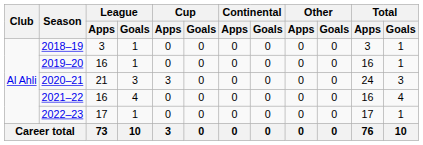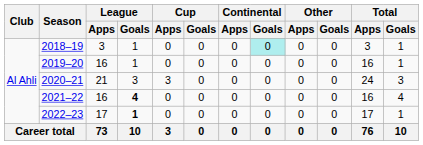(268, 47) no background -> (268, 47) paleturquoise background
(135, 98) normal -> (135, 98) bold
(135, 115) normal -> (135, 115) bold
